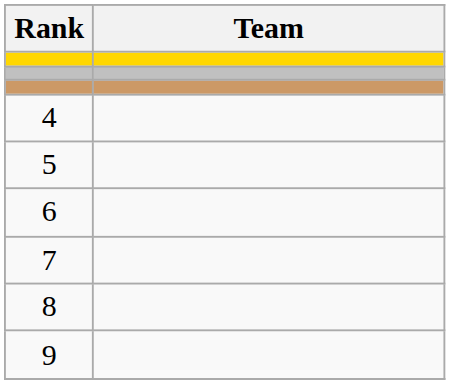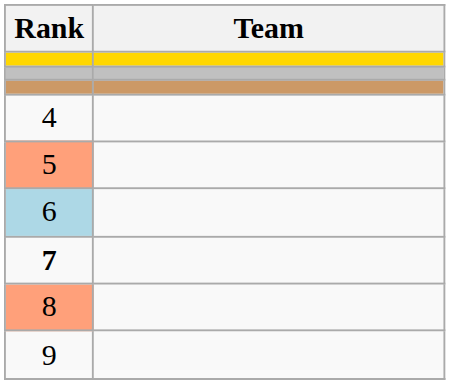(49, 164) no background -> (49, 164) lightsalmon background
(49, 211) no background -> (49, 211) lightblue background
(49, 259) normal -> (49, 259) bold
(49, 306) no background -> (49, 306) lightsalmon background
